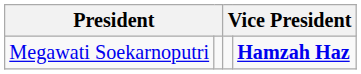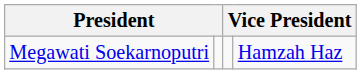(293, 52) bold -> (290, 52) normal
